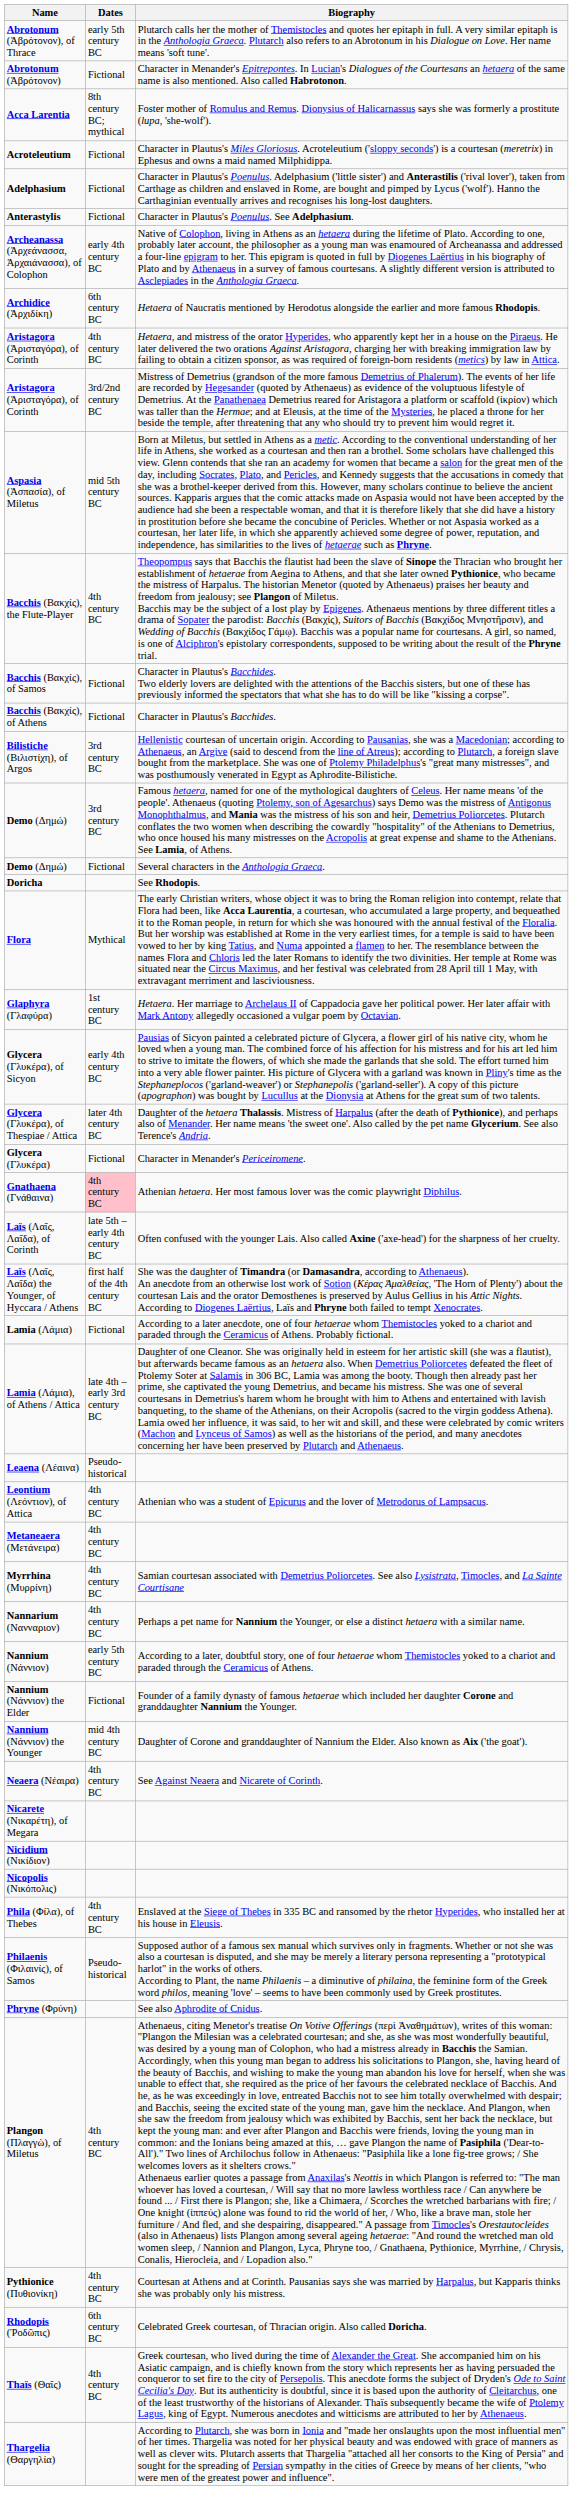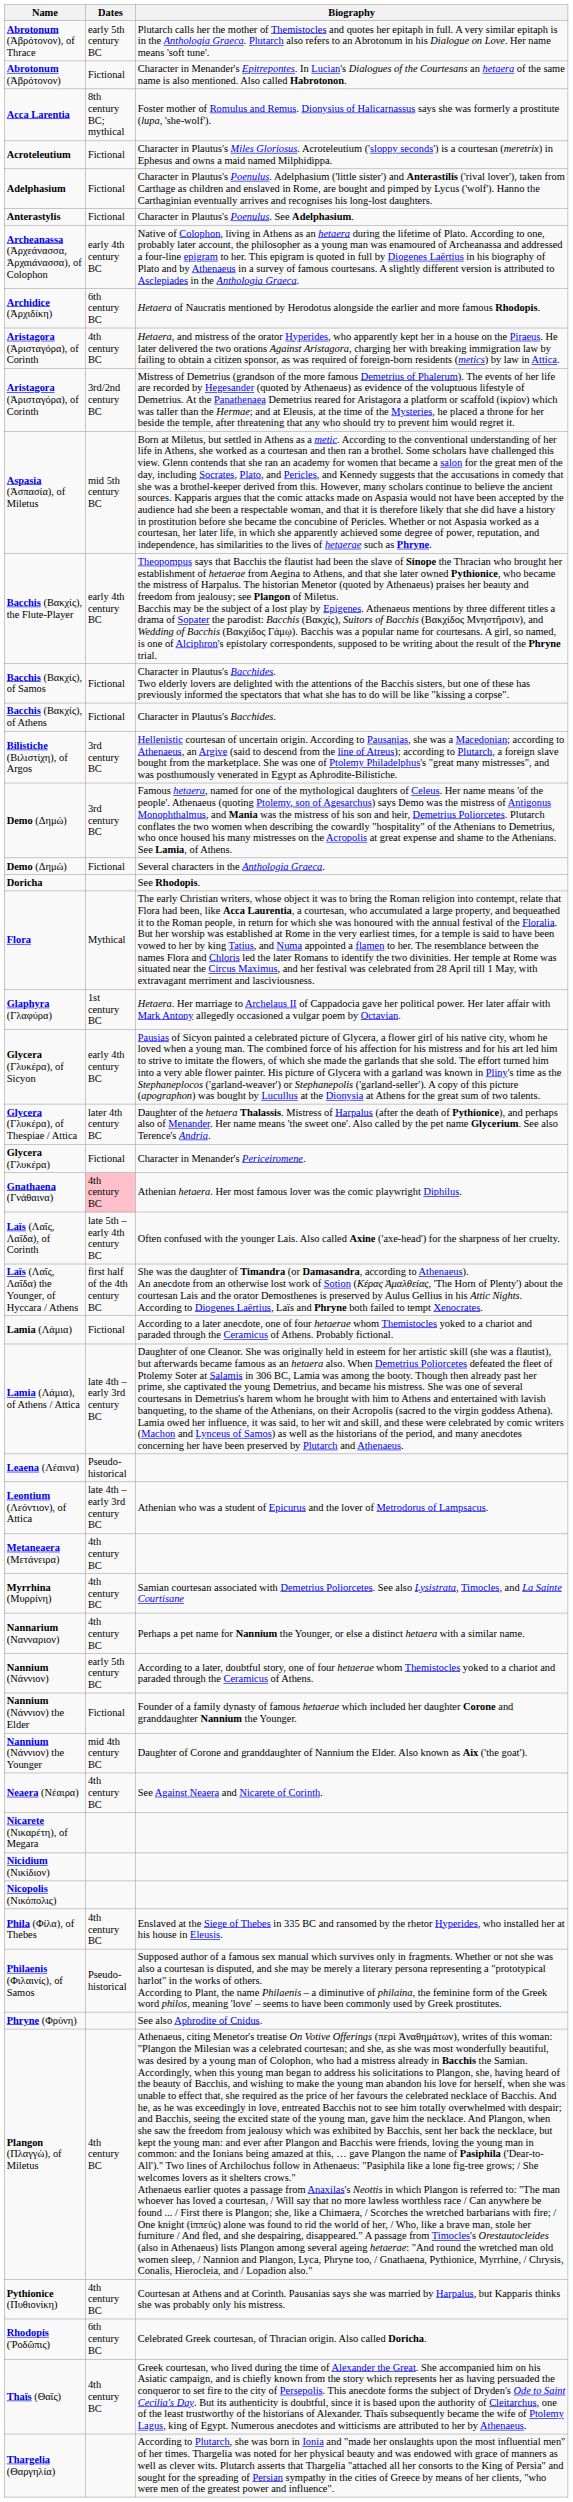(103, 608) 4th century BC -> (106, 608) early 4th century BC
(103, 1502) 4th century BC -> (107, 1507) late 4th – early 3rd century BC
